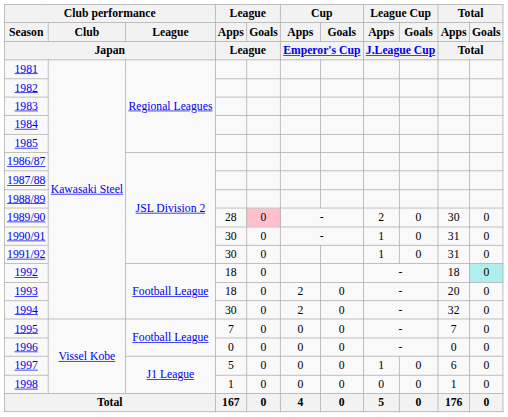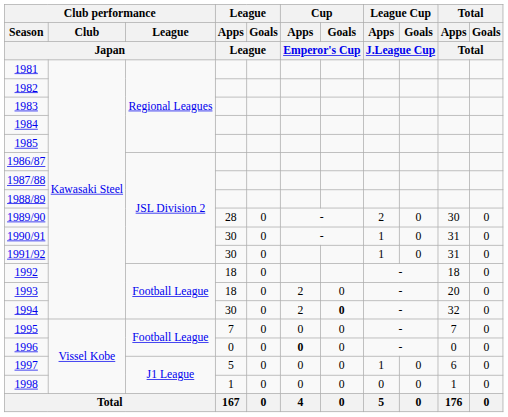(263, 217) pink background -> (263, 217) no background
(486, 273) paleturquoise background -> (486, 273) no background
(342, 310) normal -> (342, 310) bold
(300, 347) normal -> (300, 347) bold
